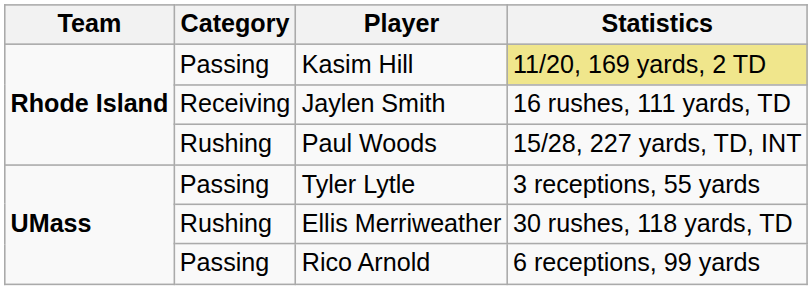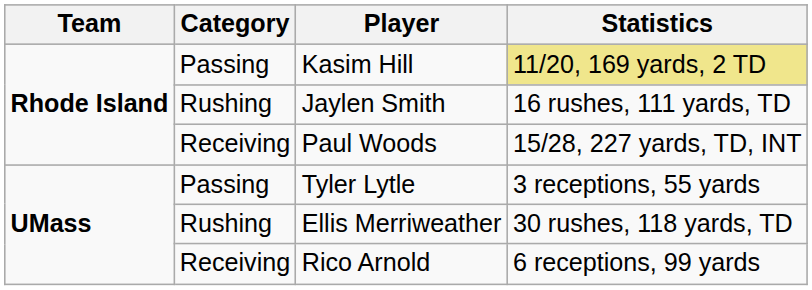(235, 104) Receiving -> (226, 104) Rushing
(226, 144) Rushing -> (235, 144) Receiving
(225, 263) Passing -> (235, 263) Receiving
